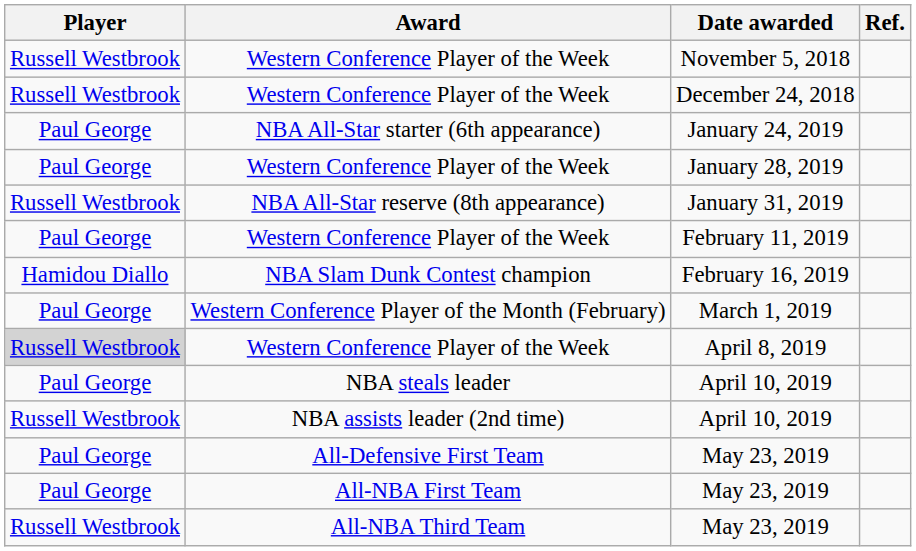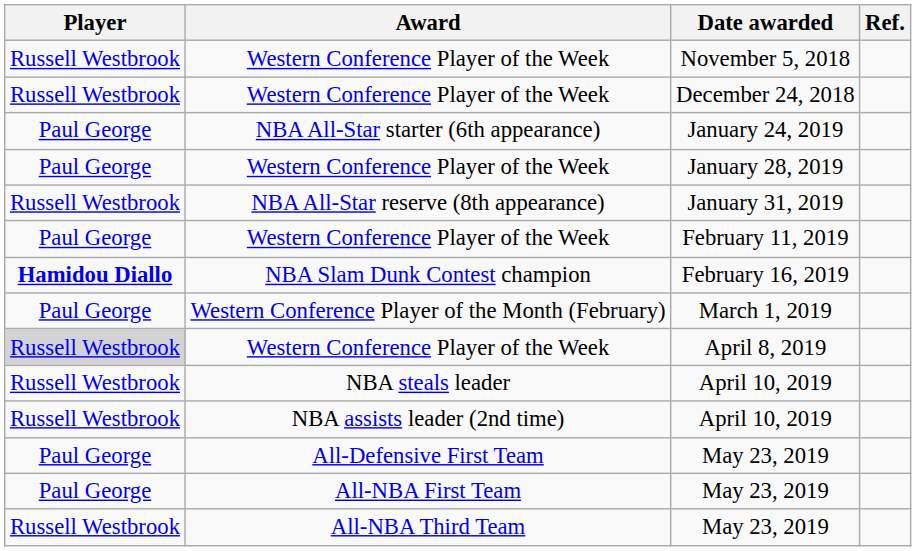(95, 274) normal -> (95, 274) bold
(95, 382) Paul George -> (95, 382) Russell Westbrook
